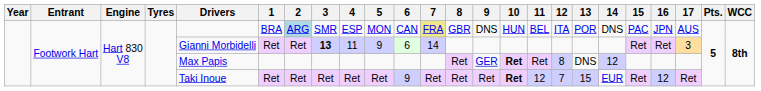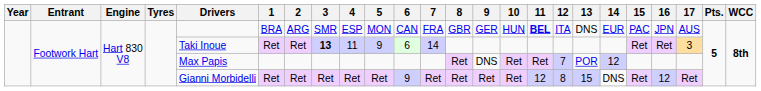(298, 29) lightblue background -> (298, 29) no background
(433, 29) khaki background -> (433, 29) no background
(487, 29) DNS -> (487, 29) GER
(540, 29) normal -> (540, 29) bold
(585, 29) POR -> (587, 29) DNS
(612, 29) DNS -> (613, 29) EUR
(218, 45) Gianni Morbidelli -> (203, 45) Taki Inoue
(487, 62) GER -> (487, 62) DNS
(514, 62) bold -> (514, 62) normal
(562, 62) 8 -> (563, 62) 7
(585, 62) DNS -> (587, 62) POR
(203, 78) Taki Inoue -> (218, 78) Gianni Morbidelli
(514, 78) bold -> (514, 78) normal
(562, 78) 7 -> (563, 78) 8
(612, 78) EUR -> (613, 78) DNS
